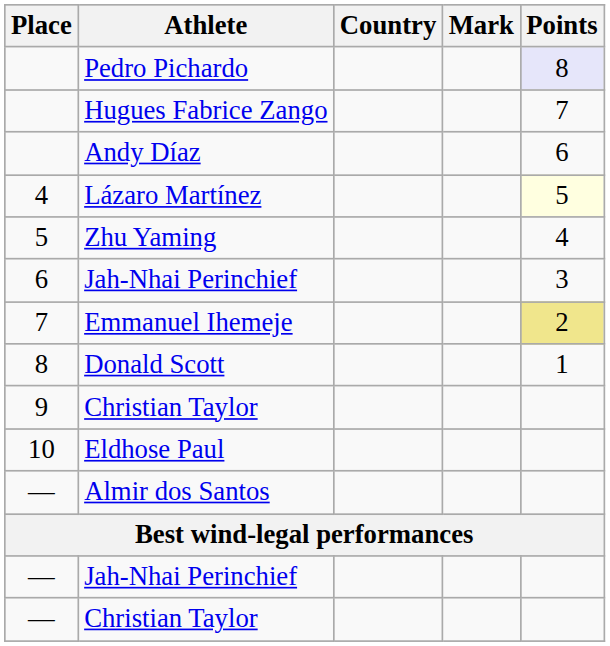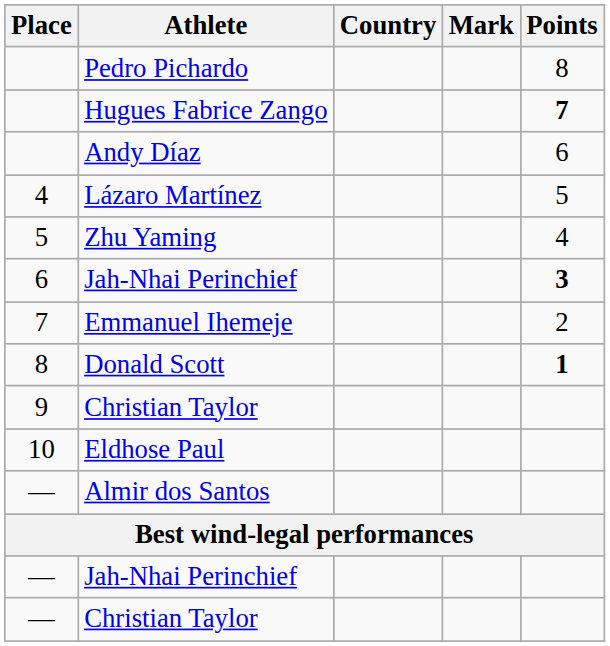(562, 68) lavender background -> (562, 68) no background
(562, 110) normal -> (562, 110) bold
(562, 195) lightyellow background -> (562, 195) no background
(562, 279) normal -> (562, 279) bold
(562, 322) khaki background -> (562, 322) no background
(562, 364) normal -> (562, 364) bold
